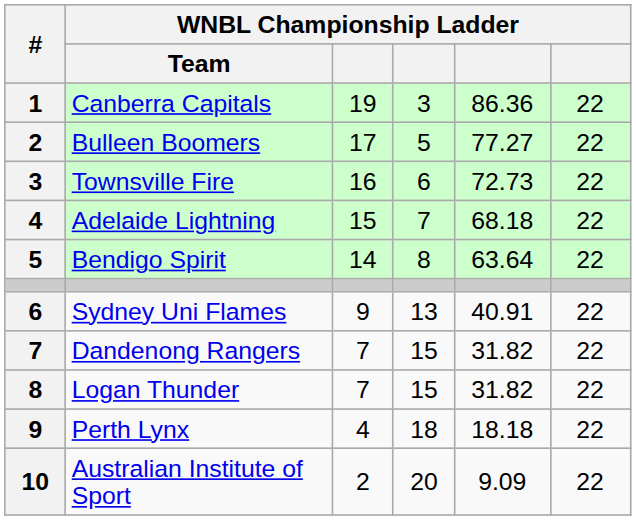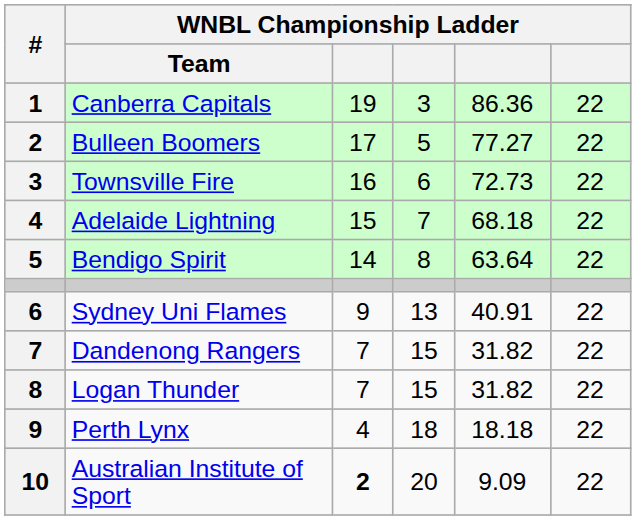(363, 481) normal -> (363, 481) bold
